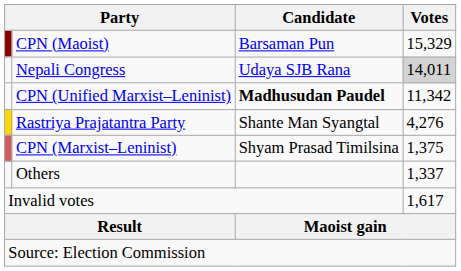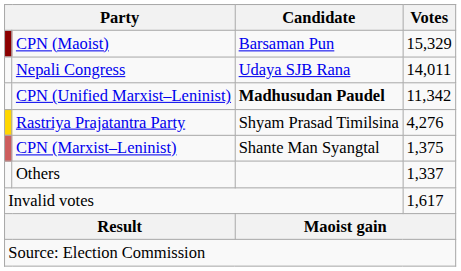(429, 69) lightgrey background -> (429, 69) no background
(309, 122) Shante Man Syangtal -> (319, 122) Shyam Prasad Timilsina
(319, 148) Shyam Prasad Timilsina -> (309, 148) Shante Man Syangtal
